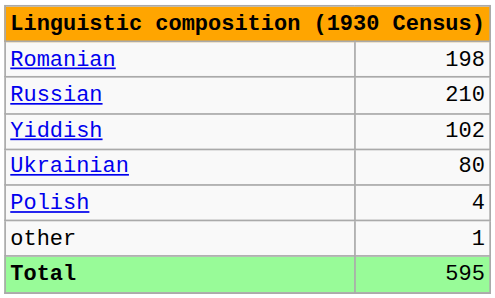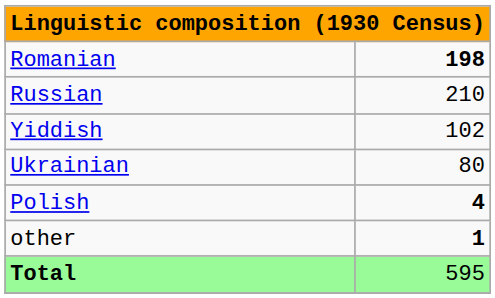(465, 60) normal -> (465, 60) bold
(478, 203) normal -> (478, 203) bold
(478, 239) normal -> (478, 239) bold
